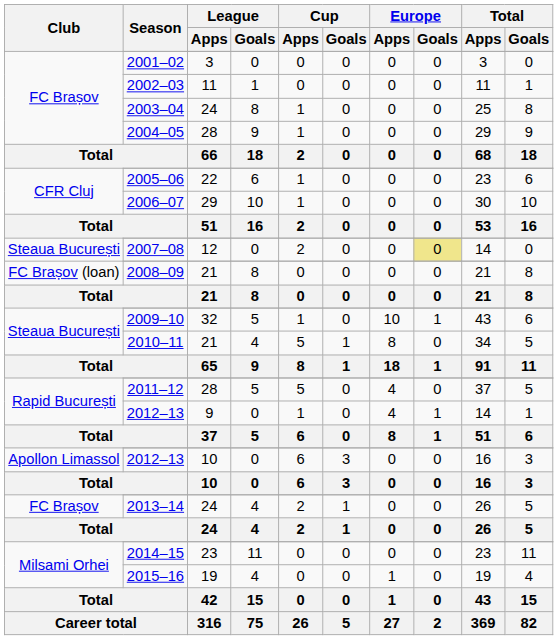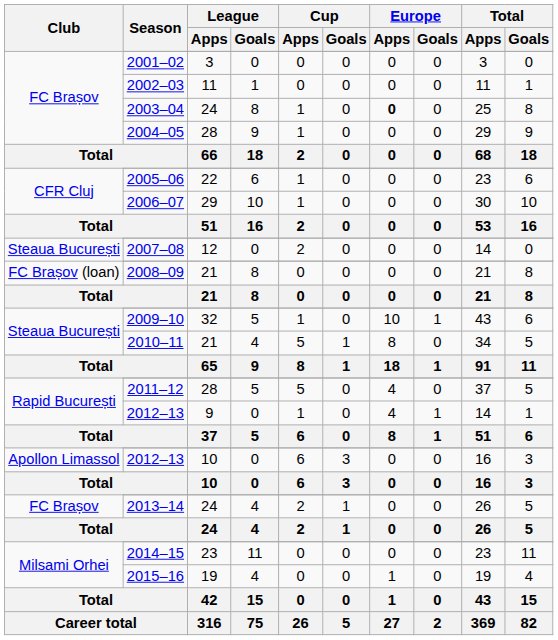(392, 109) normal -> (392, 109) bold
(437, 249) khaki background -> (437, 249) no background
